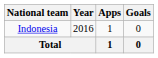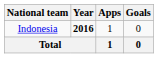(83, 28) normal -> (83, 28) bold
